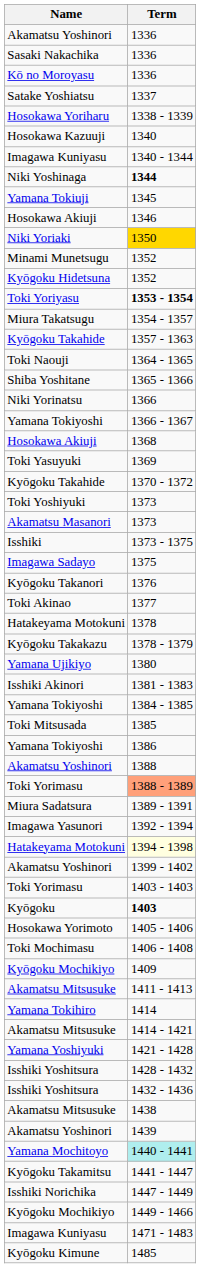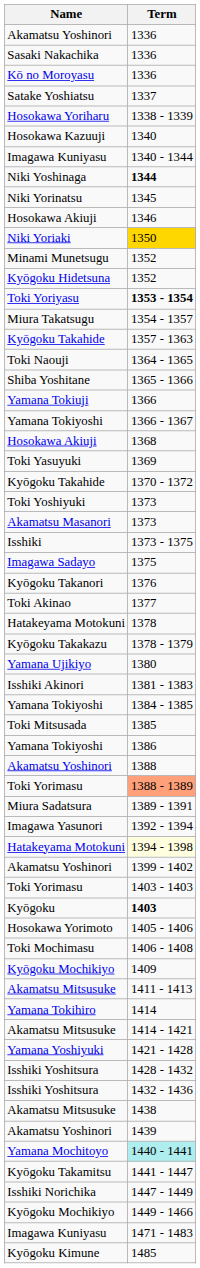(48, 197) Yamana Tokiuji -> (45, 197) Niki Yorinatsu
(45, 400) Niki Yorinatsu -> (48, 400) Yamana Tokiuji
